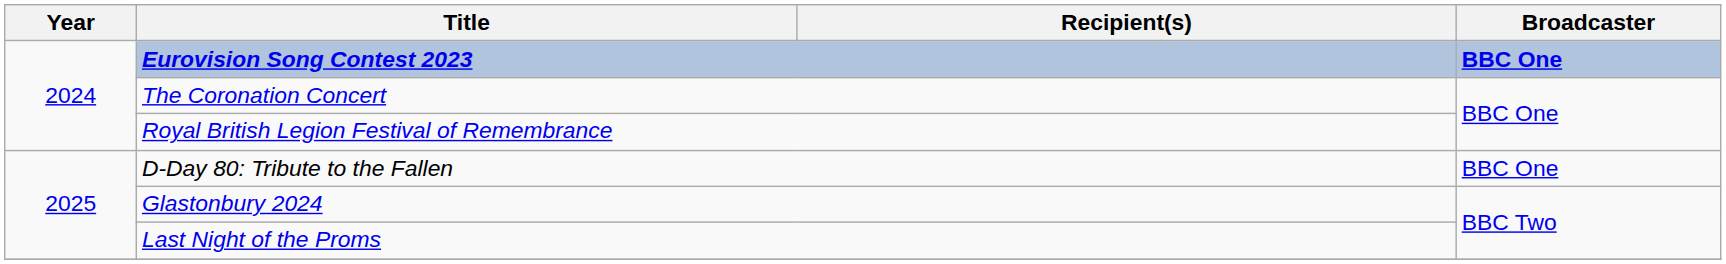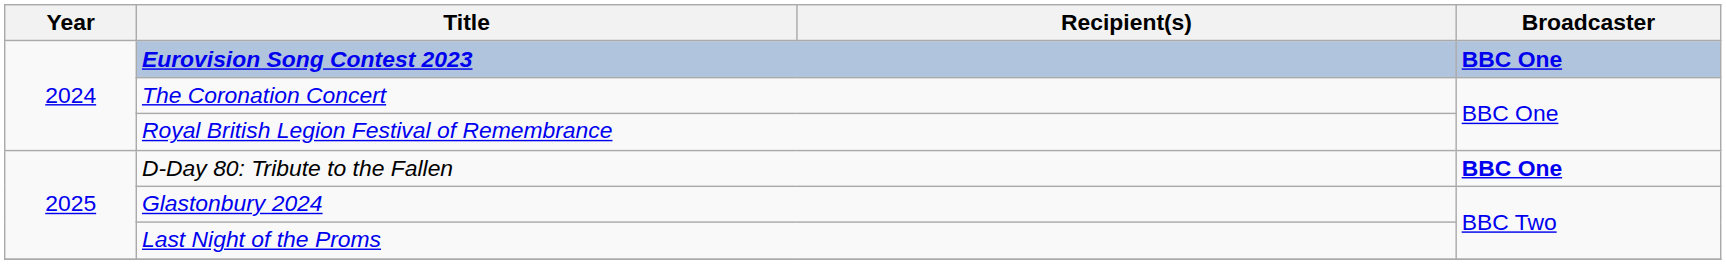(1510, 167) normal -> (1512, 167) bold
